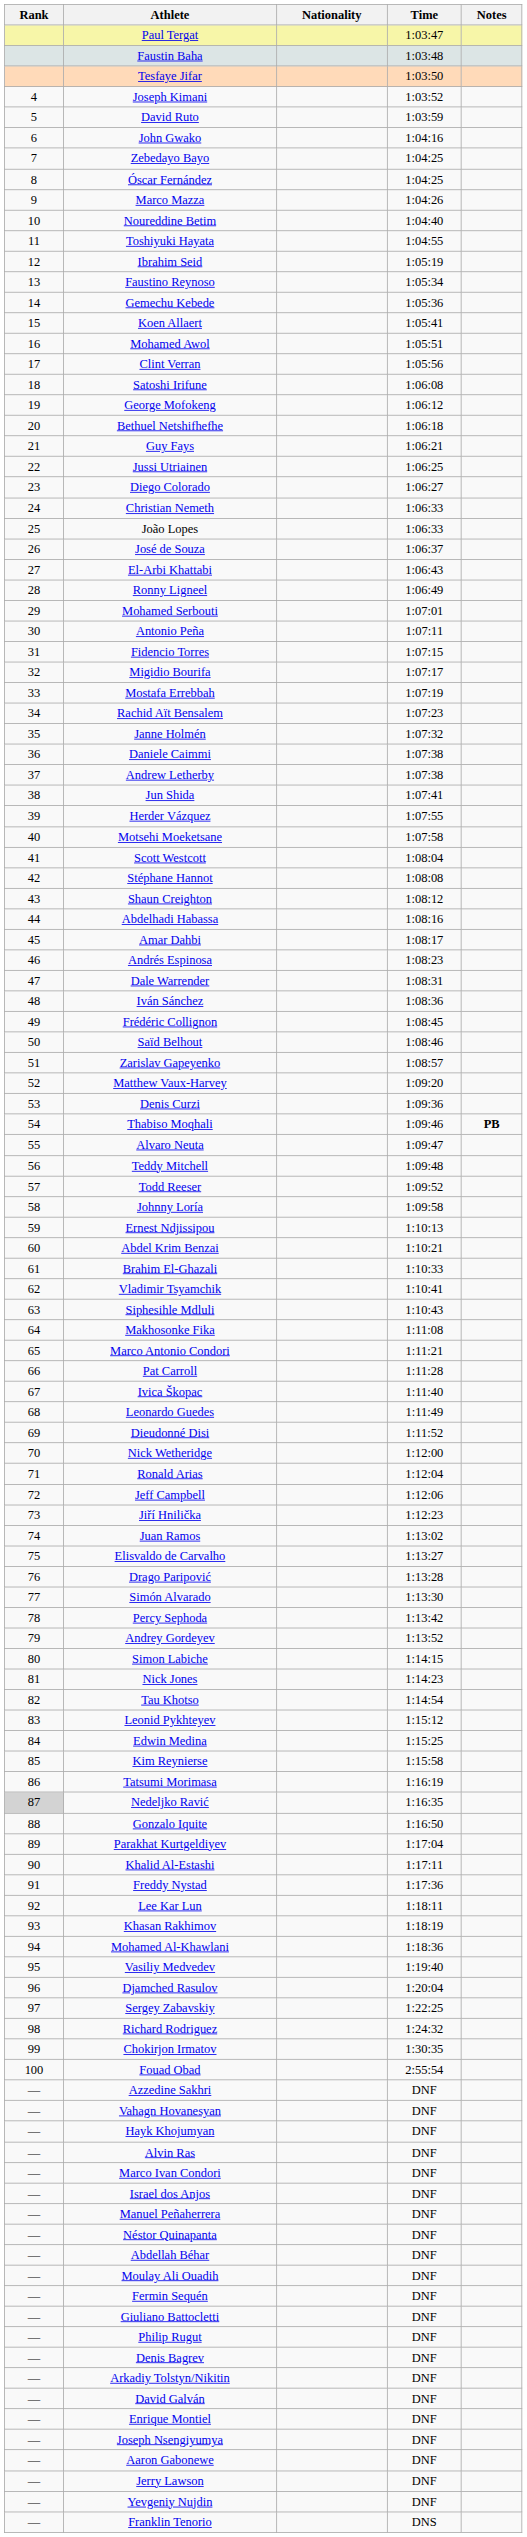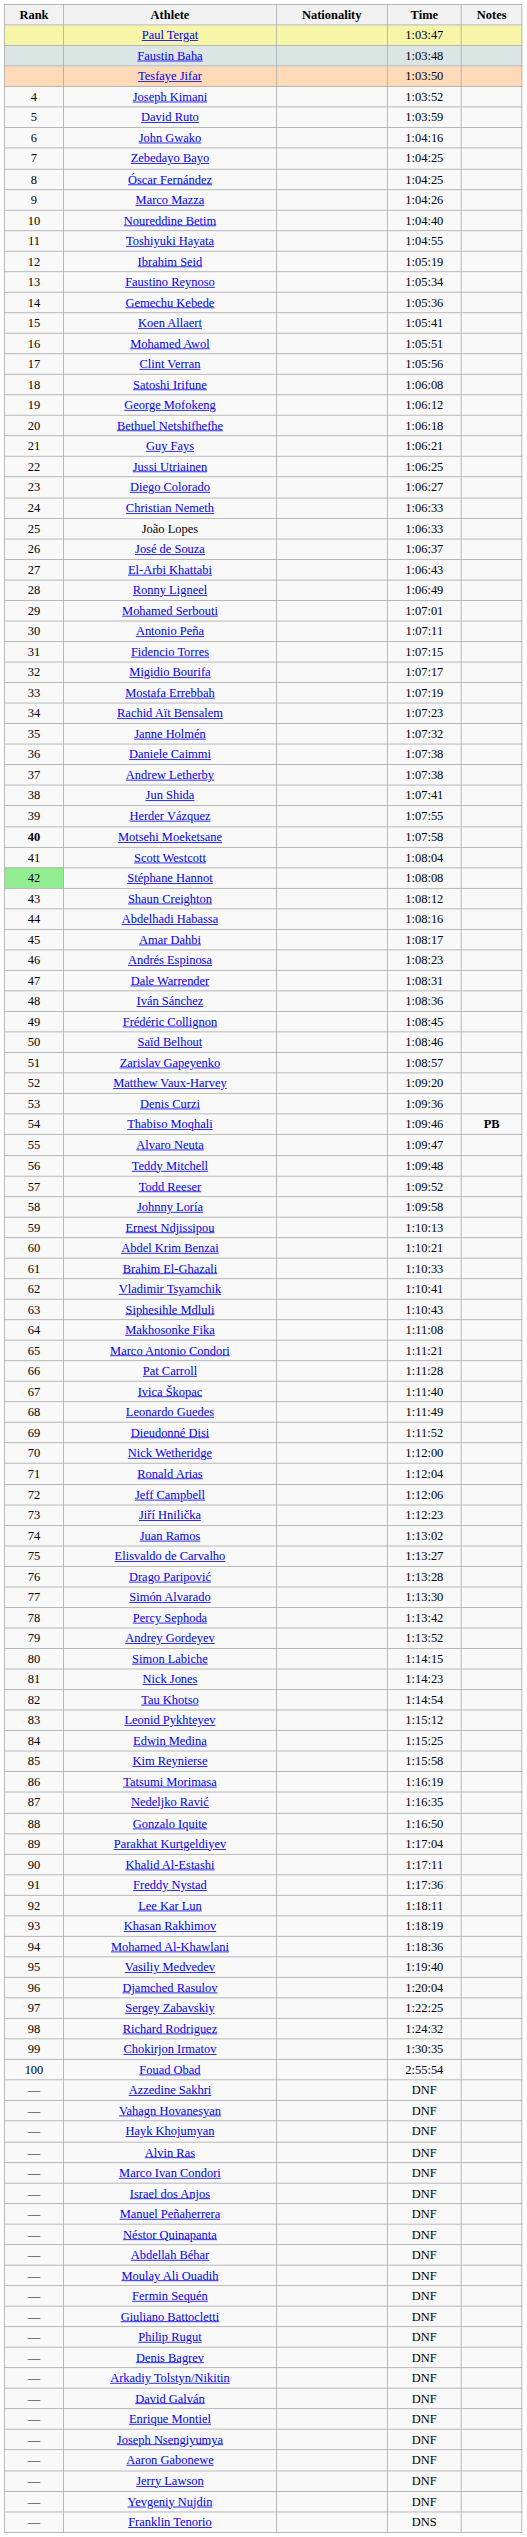(34, 837) normal -> (34, 837) bold
(34, 878) no background -> (34, 878) lightgreen background
(34, 1802) lightgrey background -> (34, 1802) no background
